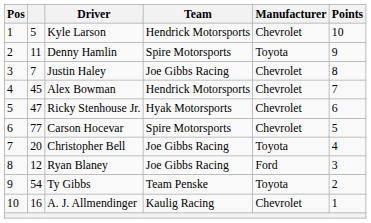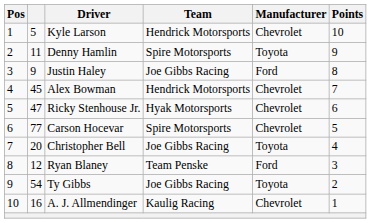(33, 70) 7 -> (33, 70) 9
(279, 70) Chevrolet -> (267, 70) Ford
(187, 165) Joe Gibbs Racing -> (177, 165) Team Penske
(177, 184) Team Penske -> (187, 184) Joe Gibbs Racing
